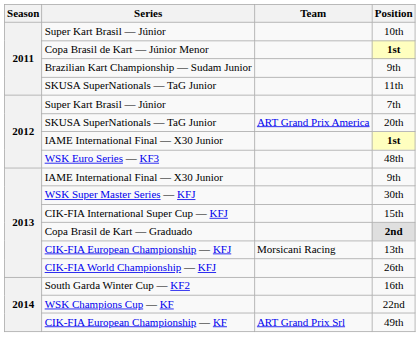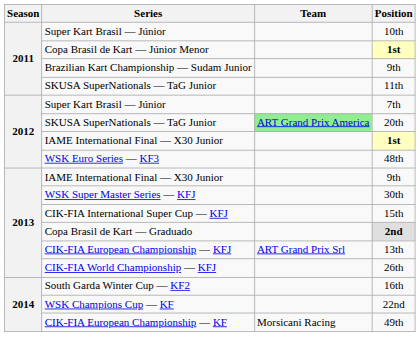(313, 122) no background -> (313, 122) lightgreen background
(296, 249) Morsicani Racing -> (301, 249) ART Grand Prix Srl
(301, 322) ART Grand Prix Srl -> (296, 322) Morsicani Racing
